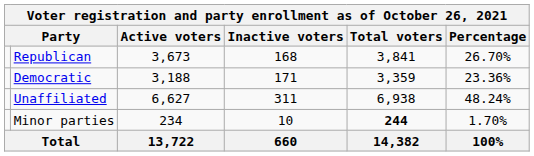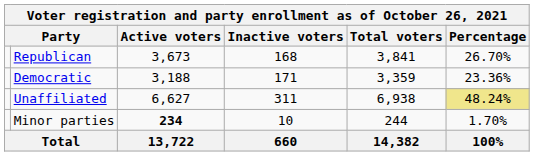(488, 99) no background -> (488, 99) khaki background
(171, 120) normal -> (171, 120) bold
(396, 120) bold -> (396, 120) normal
